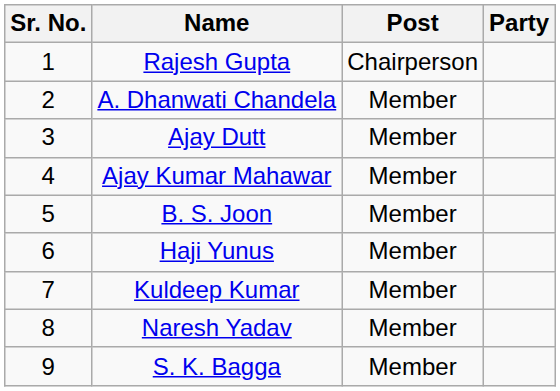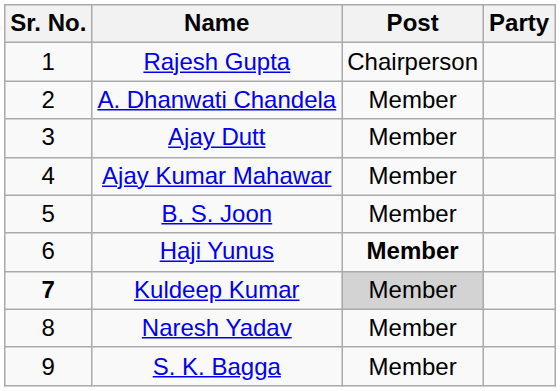(413, 251) normal -> (413, 251) bold
(48, 289) normal -> (48, 289) bold
(413, 289) no background -> (413, 289) lightgrey background
